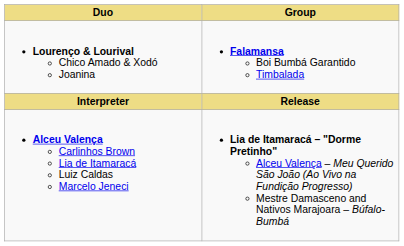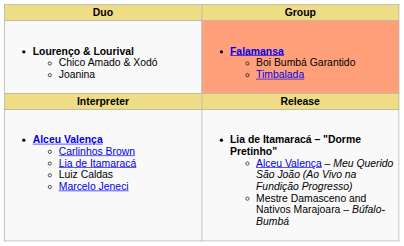(300, 63) no background -> (300, 63) lightsalmon background
